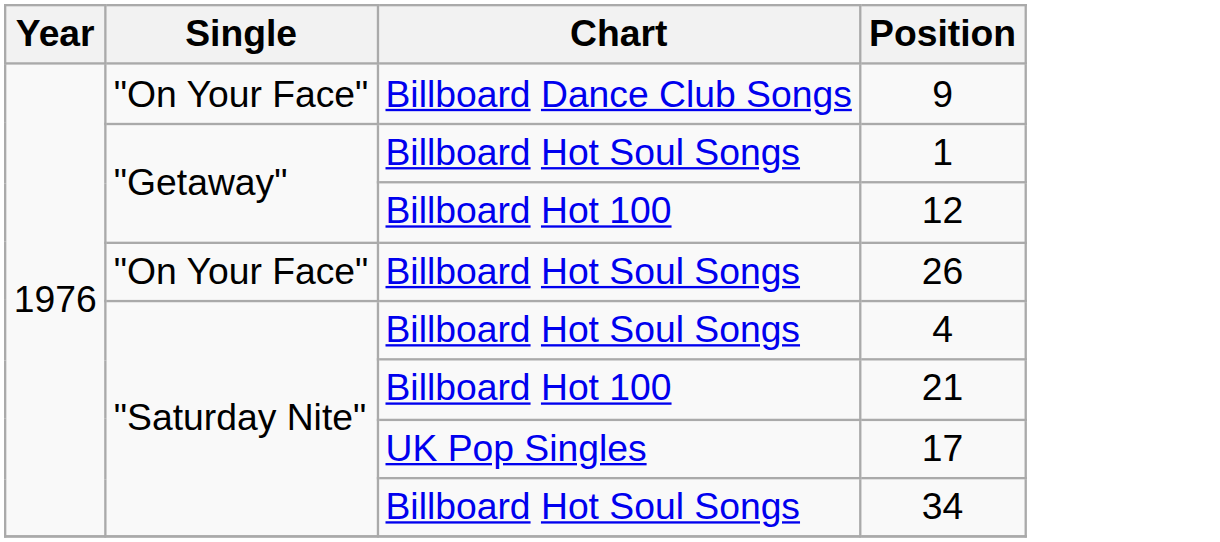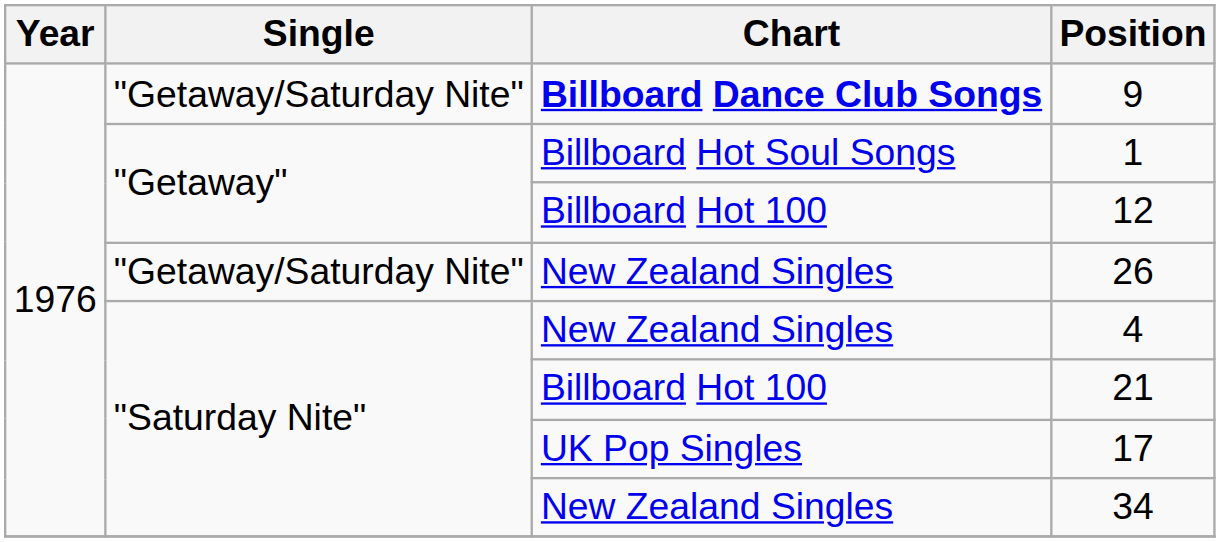(241, 93) "On Your Face" -> (319, 93) "Getaway/Saturday Nite"
(619, 93) normal -> (792, 93) bold
(241, 270) "On Your Face" -> (319, 270) "Getaway/Saturday Nite"
(593, 270) Billboard Hot Soul Songs -> (717, 270) New Zealand Singles
(593, 329) Billboard Hot Soul Songs -> (717, 329) New Zealand Singles
(593, 507) Billboard Hot Soul Songs -> (717, 507) New Zealand Singles
